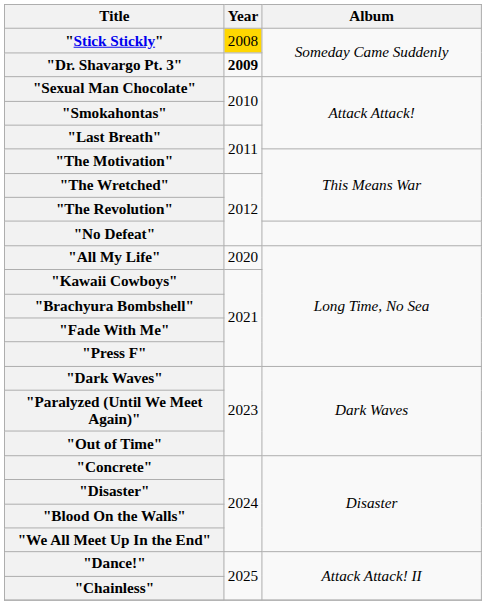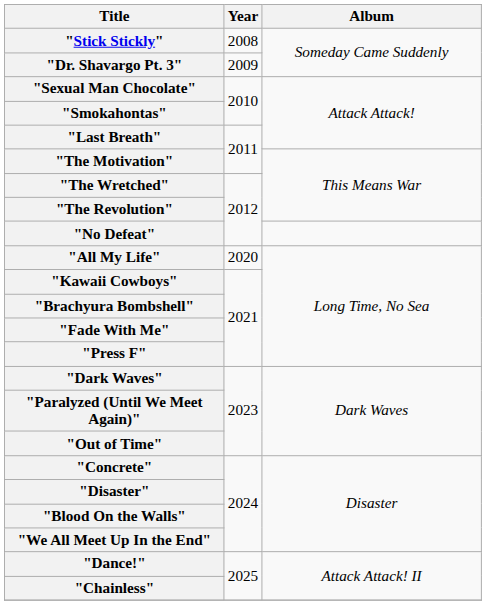(243, 40) gold background -> (243, 40) no background
(243, 64) bold -> (243, 64) normal
